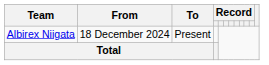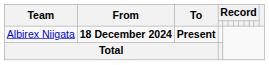(125, 34) normal -> (126, 34) bold
(193, 34) normal -> (196, 34) bold
